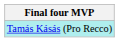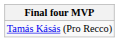(59, 28) paleturquoise background -> (59, 28) no background
